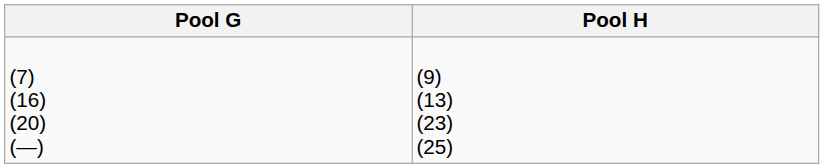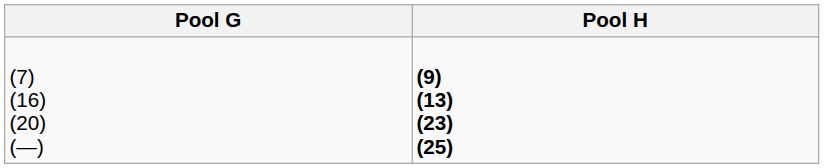(435, 111) normal -> (435, 111) bold
